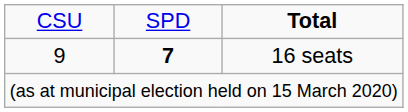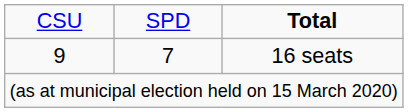(168, 55) bold -> (168, 55) normal
